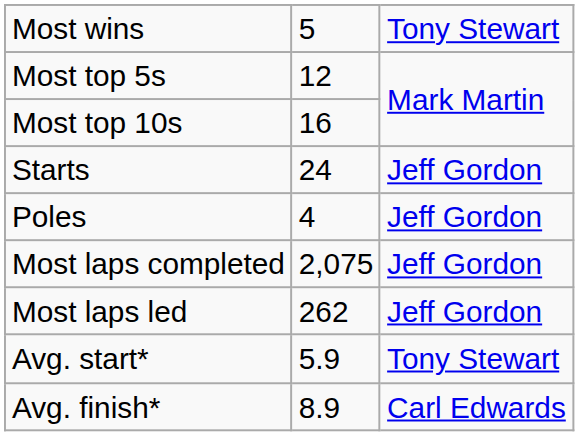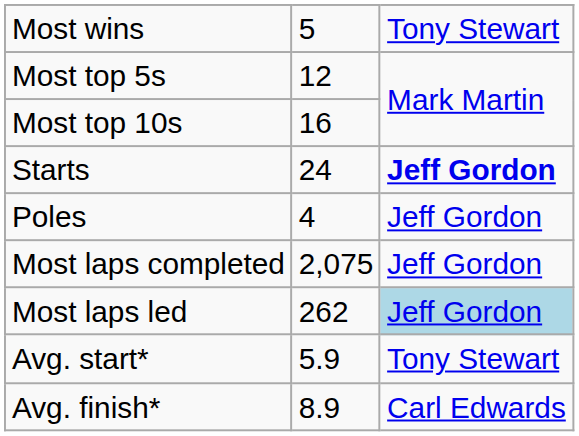(465, 170) normal -> (471, 170) bold
(465, 312) no background -> (465, 312) lightblue background
